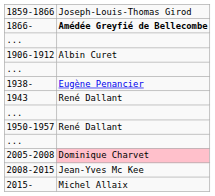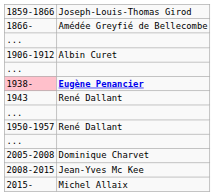(133, 26) bold -> (133, 26) normal
(20, 84) no background -> (20, 84) pink background
(101, 84) normal -> (101, 84) bold
(104, 156) pink background -> (104, 156) no background
